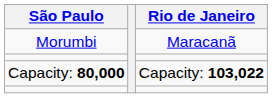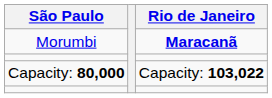(201, 41) normal -> (201, 41) bold
